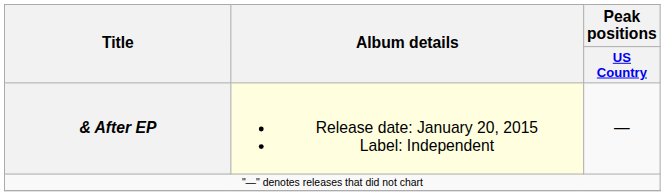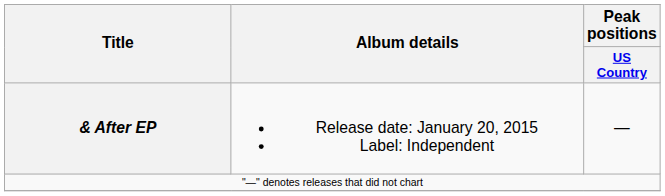(407, 137) lightyellow background -> (407, 137) no background
